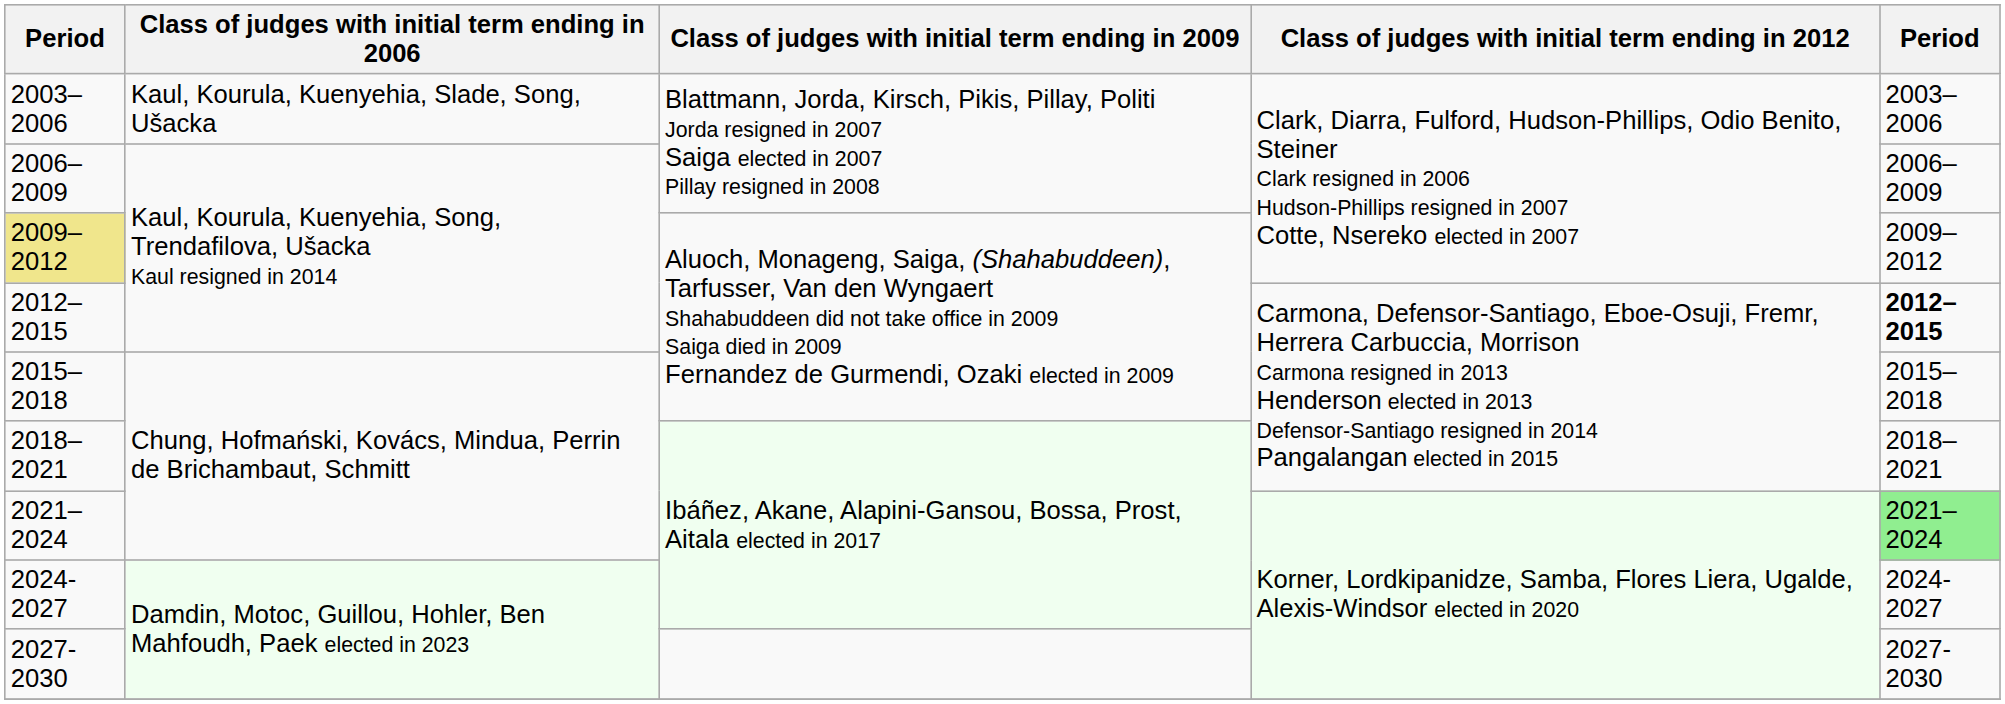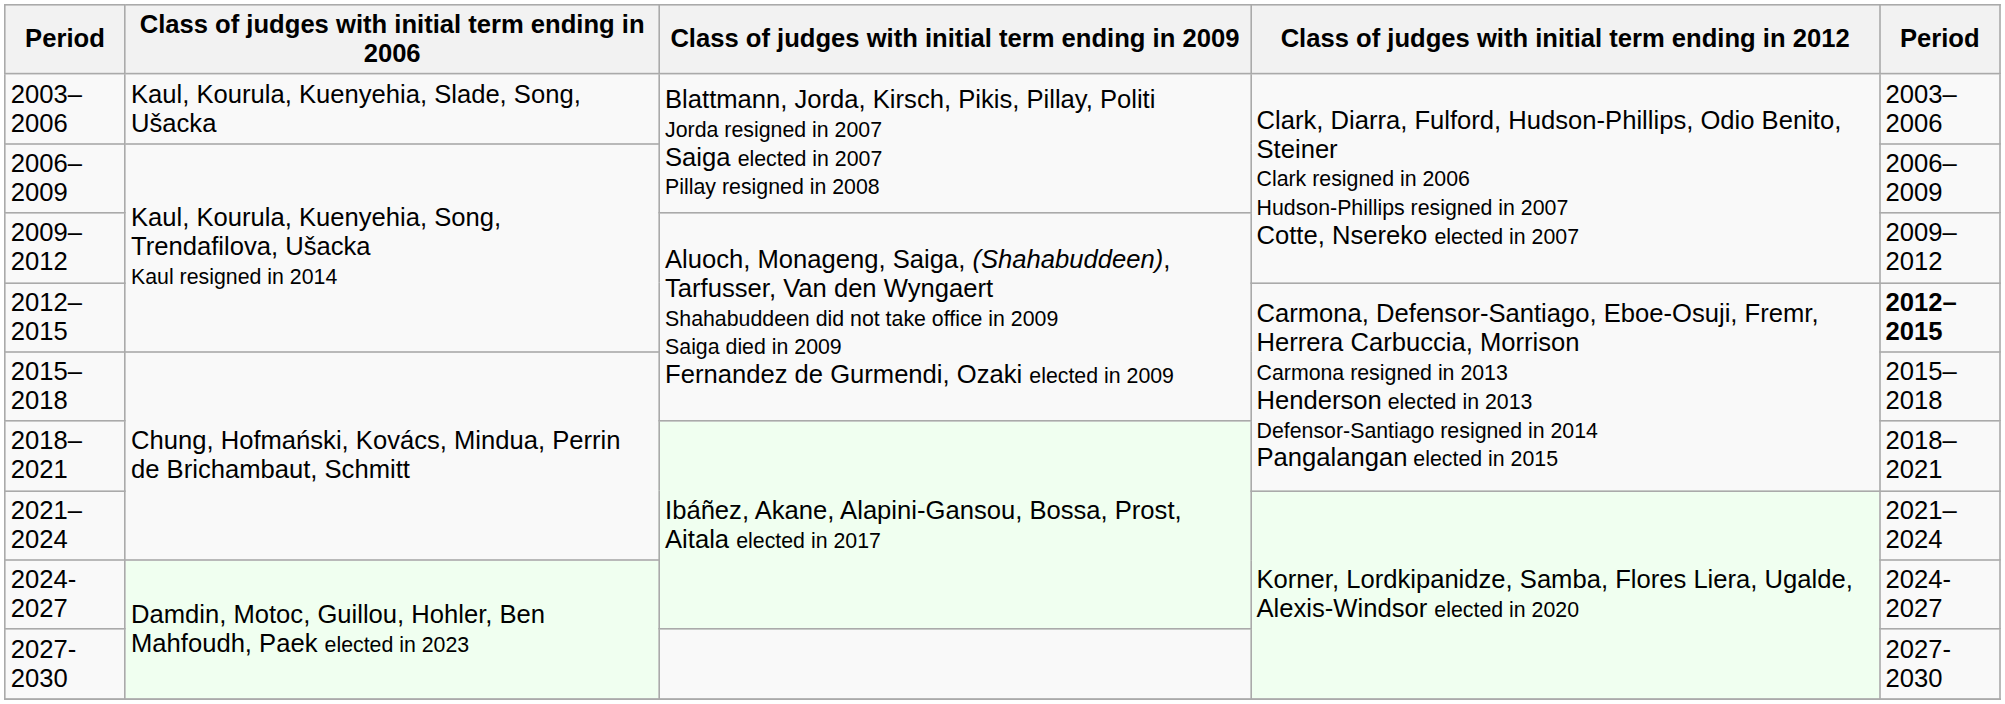(46, 247) khaki background -> (46, 247) no background
(1921, 524) lightgreen background -> (1921, 524) no background
